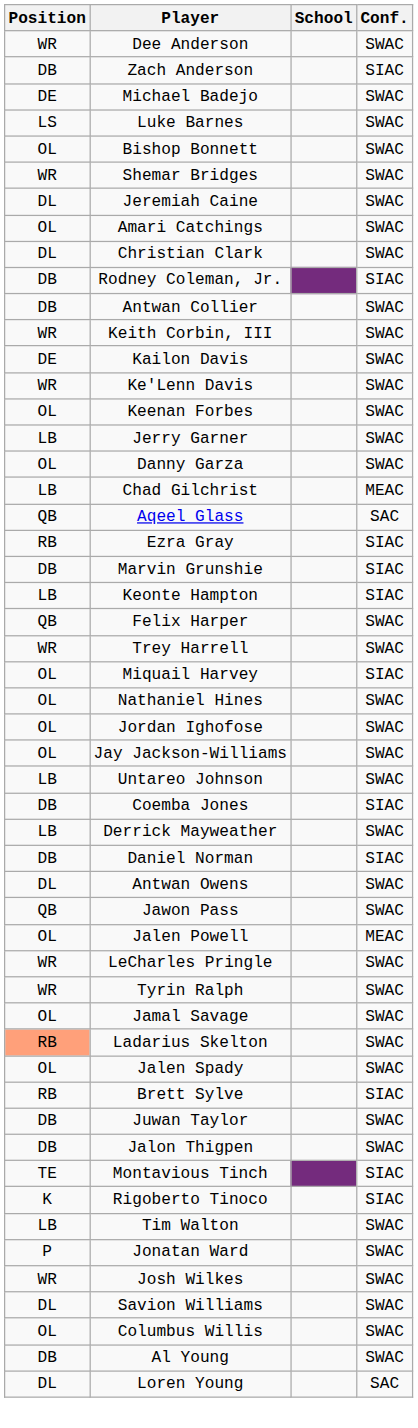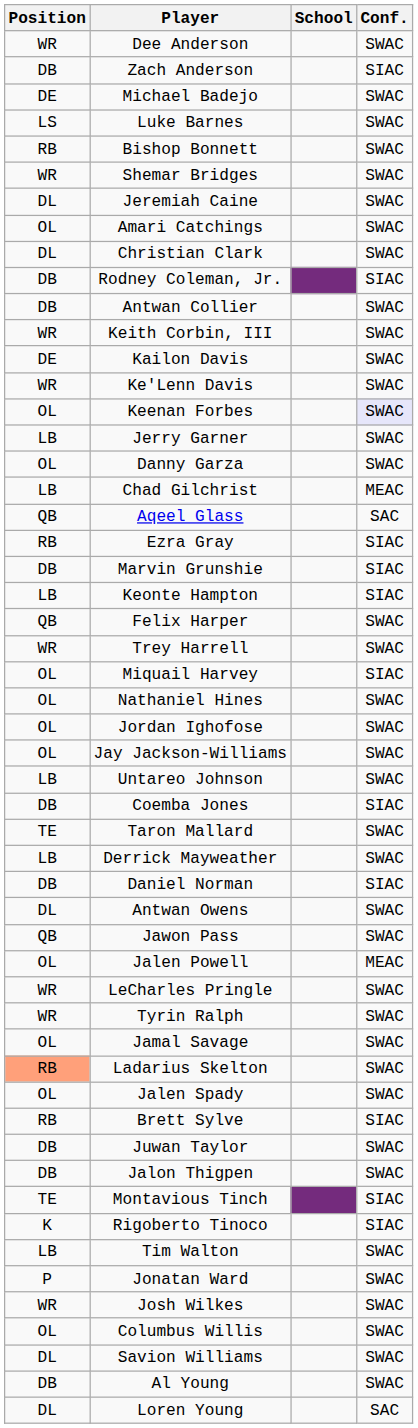(47, 149) OL -> (47, 149) RB
(385, 412) no background -> (385, 412) lavender background
+ row: (190, 832)
rows swapped: (190, 1305) <-> (190, 1331)
